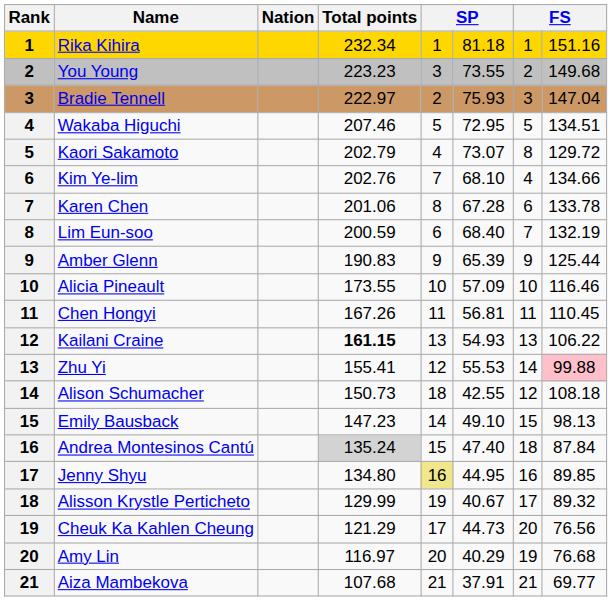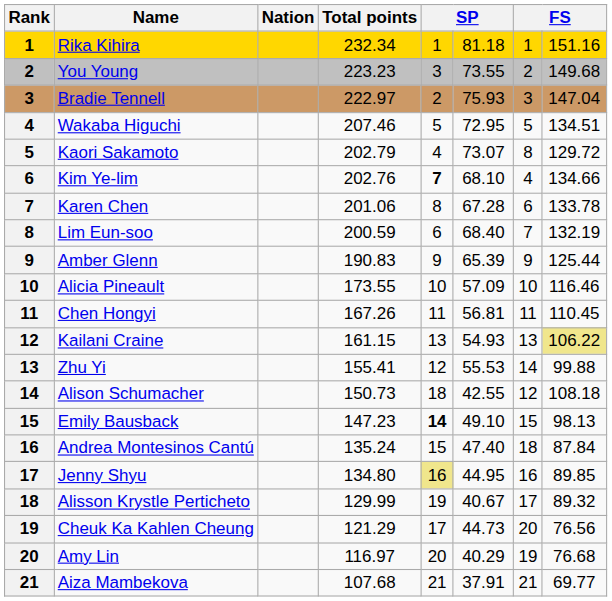(437, 179) normal -> (437, 179) bold
(370, 340) bold -> (370, 340) normal
(574, 340) no background -> (574, 340) khaki background
(574, 367) pink background -> (574, 367) no background
(437, 421) normal -> (437, 421) bold
(370, 448) lightgrey background -> (370, 448) no background
